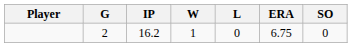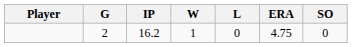(281, 33) 6.75 -> (281, 33) 4.75
